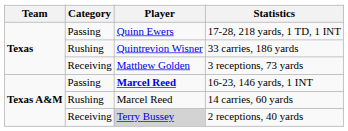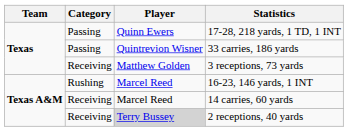(86, 48) Rushing -> (84, 48) Passing
(84, 83) Passing -> (86, 83) Rushing
(146, 83) bold -> (145, 83) normal
(86, 100) Rushing -> (90, 100) Receiving
